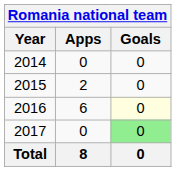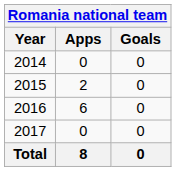(141, 108) lightyellow background -> (141, 108) no background
(141, 131) lightgreen background -> (141, 131) no background
